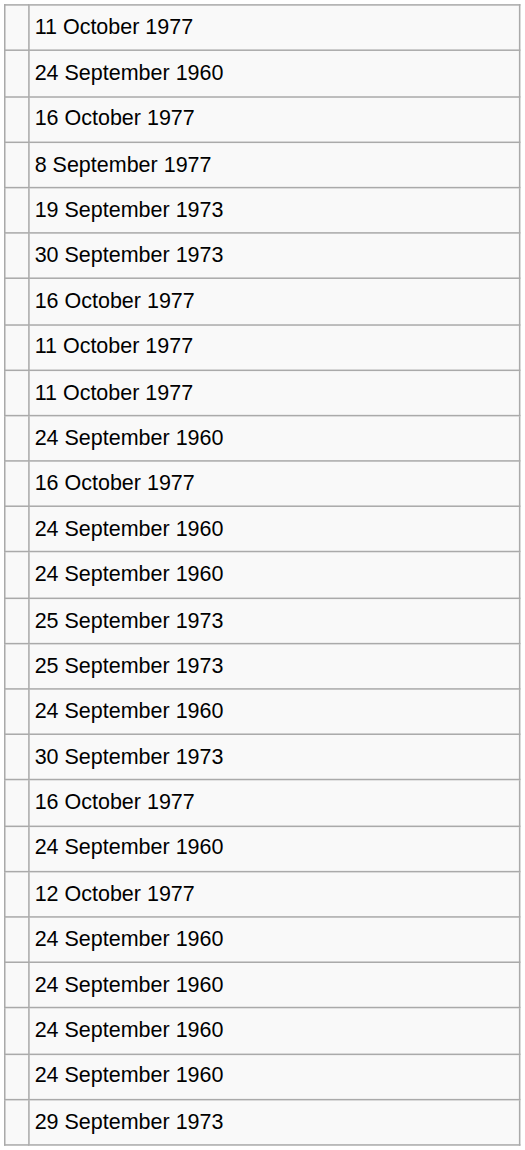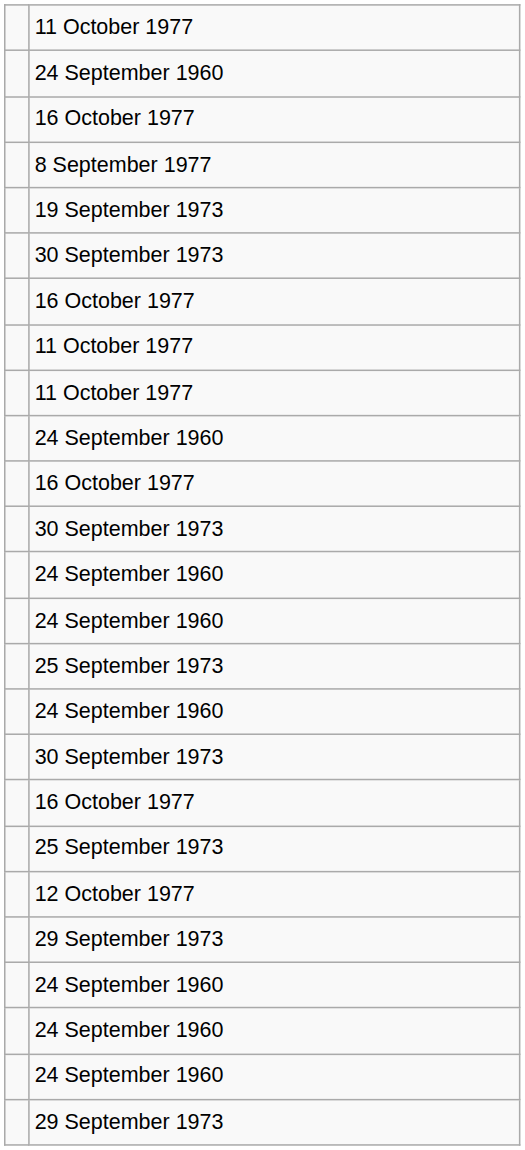(129, 528) 24 September 1960 -> (129, 528) 30 September 1973
(129, 619) 25 September 1973 -> (129, 619) 24 September 1960
(129, 847) 24 September 1960 -> (129, 847) 25 September 1973
(129, 939) 24 September 1960 -> (129, 939) 29 September 1973
